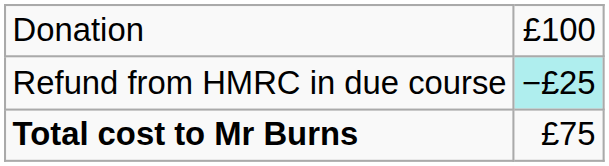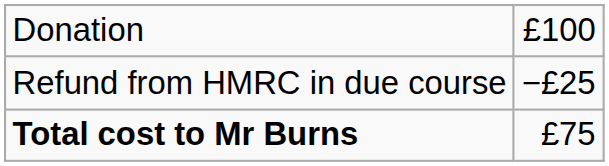(559, 82) paleturquoise background -> (559, 82) no background
